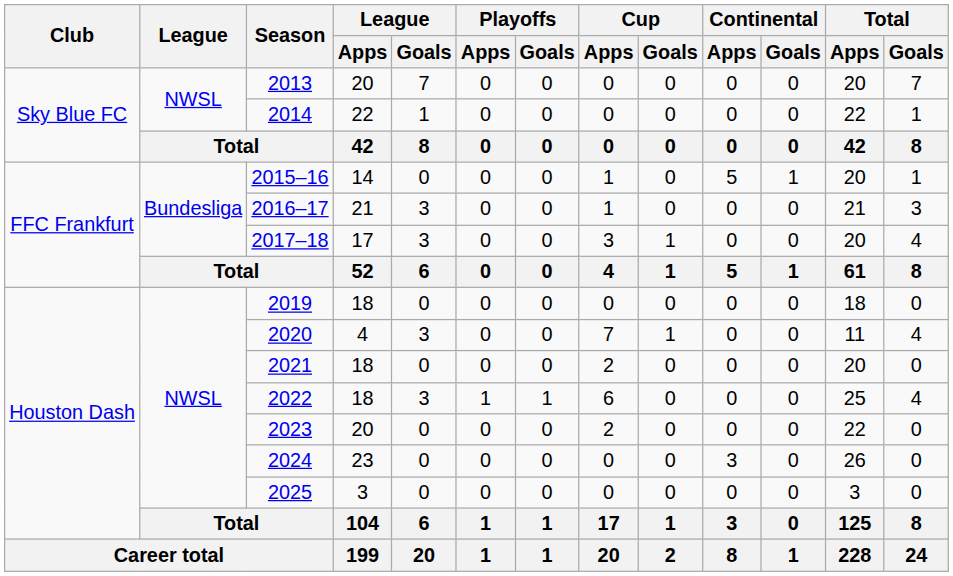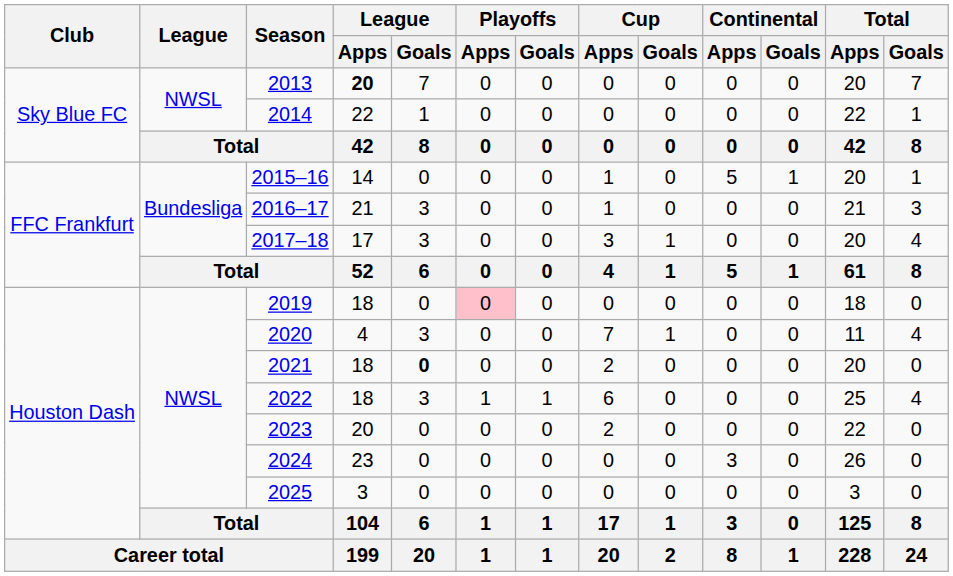(363, 83) normal -> (363, 83) bold
(486, 303) no background -> (486, 303) pink background
(424, 366) normal -> (424, 366) bold
